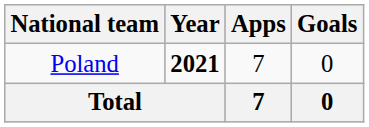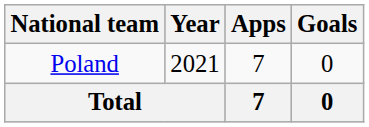(195, 63) bold -> (195, 63) normal
